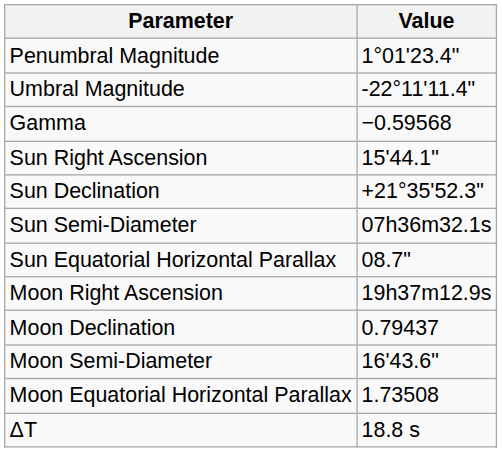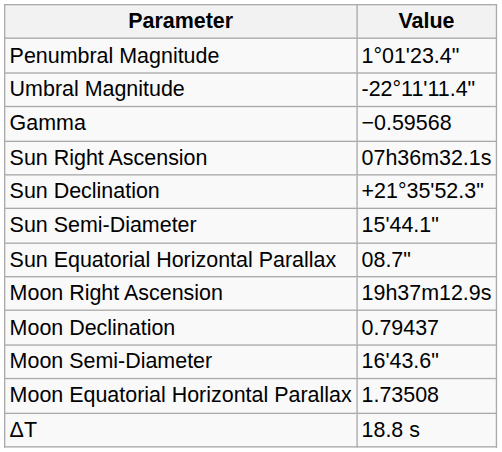(400, 157) 15'44.1" -> (426, 157) 07h36m32.1s
(426, 225) 07h36m32.1s -> (400, 225) 15'44.1"
